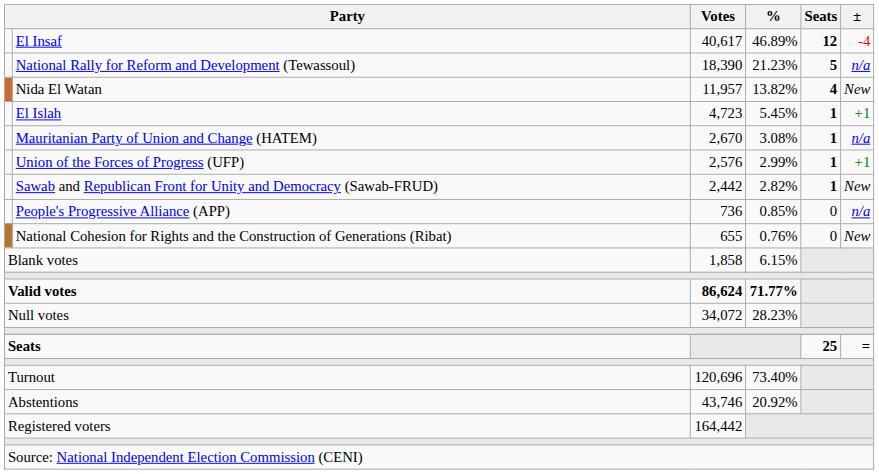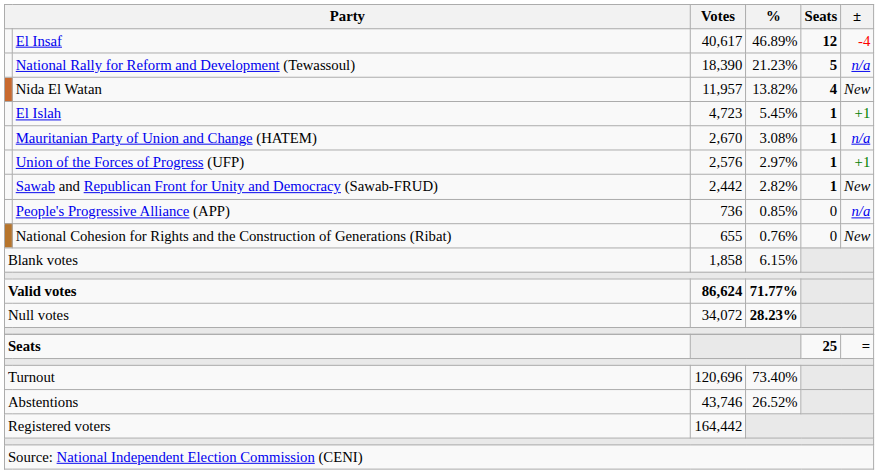(779, 162) 2.99% -> (779, 162) 2.97%
(775, 315) normal -> (774, 315) bold
(775, 402) 20.92% -> (775, 402) 26.52%
